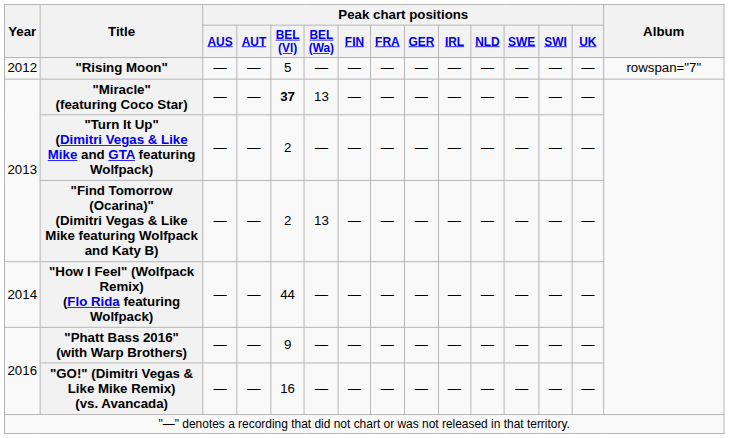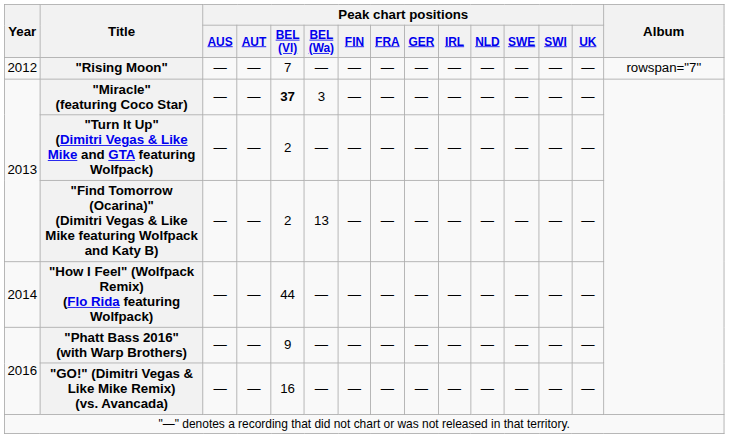(288, 68) 5 -> (288, 68) 7
(321, 96) 13 -> (321, 96) 3
